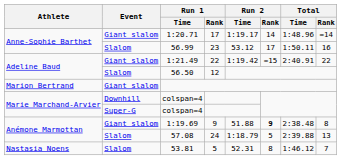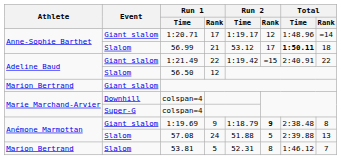(270, 35) 14 -> (270, 35) 12
(215, 47) 23 -> (215, 47) 21
(298, 47) normal -> (298, 47) bold
(326, 47) 16 -> (326, 47) 18
(243, 123) 51.88 -> (243, 123) 1:18.79
(243, 135) 1:18.79 -> (243, 135) 51.88
(38, 148) Nastasia Noens -> (40, 148) Marion Bertrand
